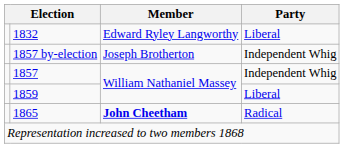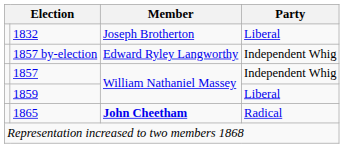(171, 34) Edward Ryley Langworthy -> (149, 34) Joseph Brotherton
(149, 53) Joseph Brotherton -> (171, 53) Edward Ryley Langworthy
